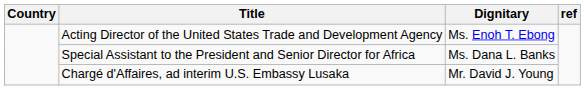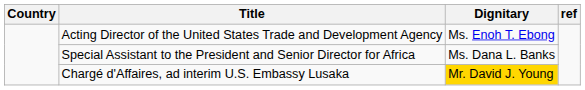(501, 74) no background -> (501, 74) gold background
